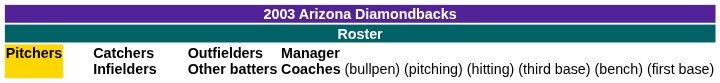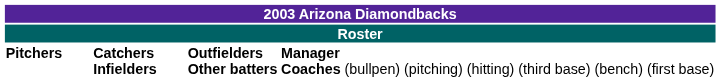(34, 53) gold background -> (34, 53) no background
